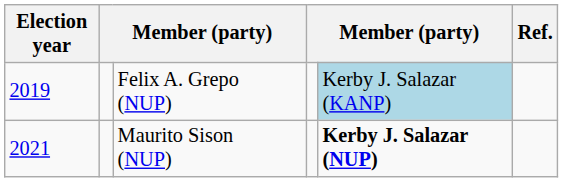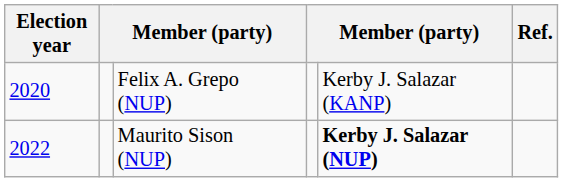(30, 91) 2019 -> (30, 91) 2020
(389, 91) lightblue background -> (389, 91) no background
(30, 148) 2021 -> (30, 148) 2022
